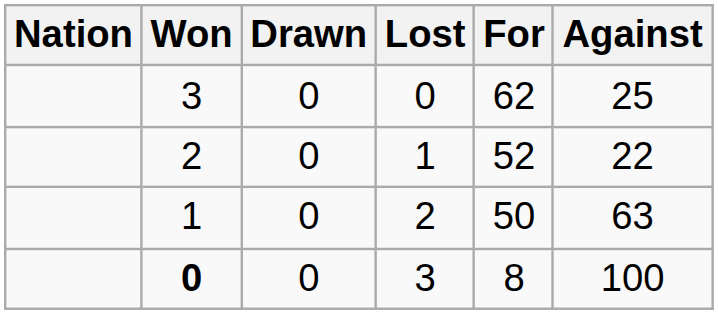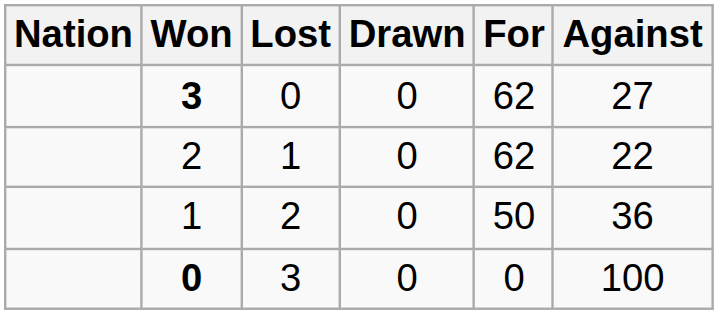columns swapped: (309, 34) <-> (425, 34)
(192, 95) normal -> (192, 95) bold
(633, 95) 25 -> (633, 95) 27
(514, 156) 52 -> (514, 156) 62
(633, 216) 63 -> (633, 216) 36
(514, 277) 8 -> (514, 277) 0
